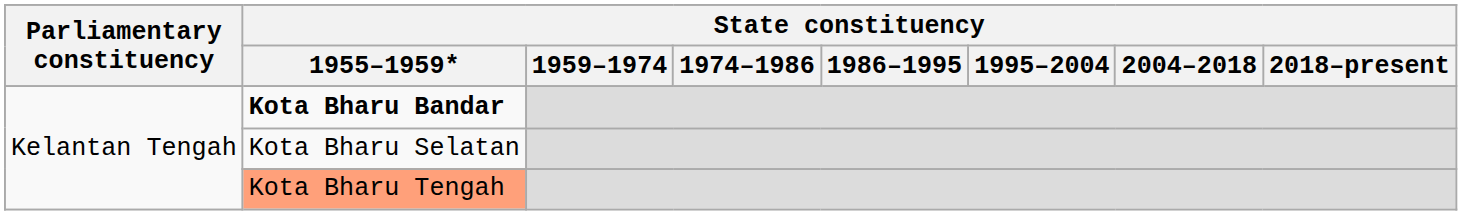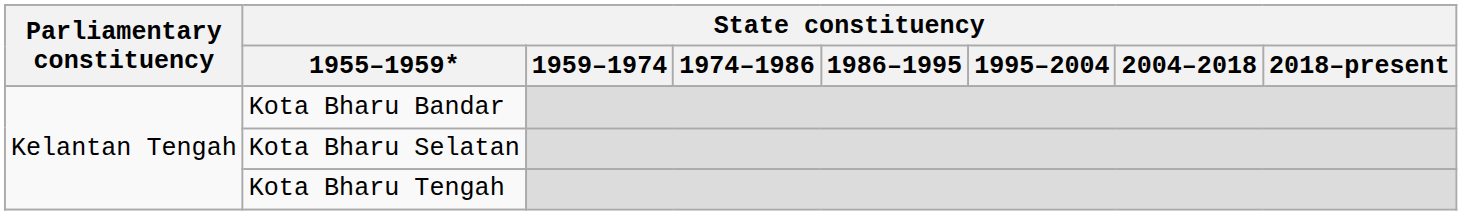(377, 107) bold -> (377, 107) normal
(377, 189) lightsalmon background -> (377, 189) no background
